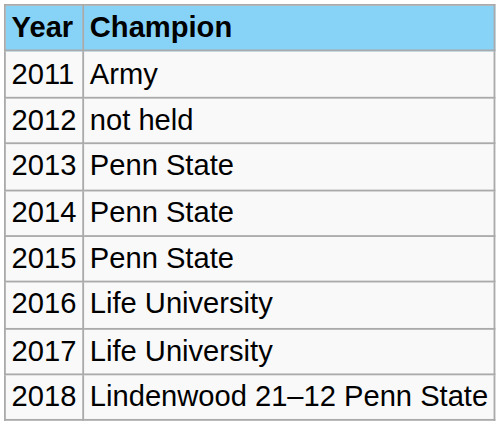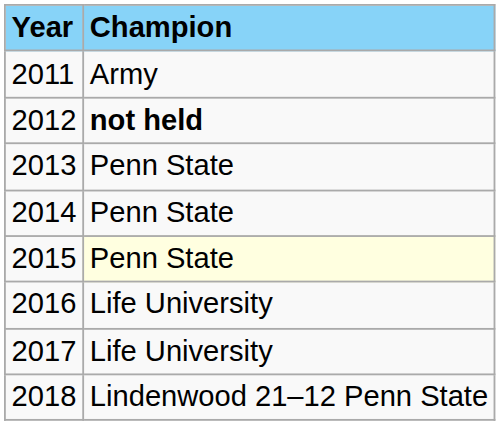(142, 119) normal -> (146, 119) bold
(162, 258) no background -> (162, 258) lightyellow background
